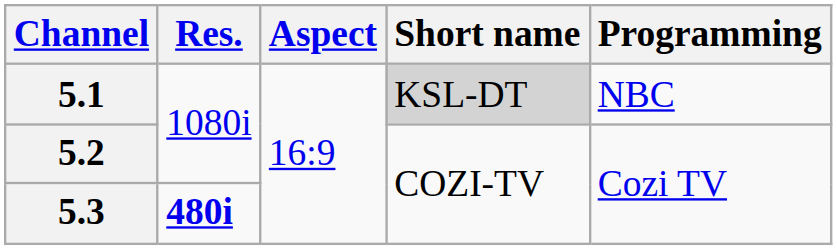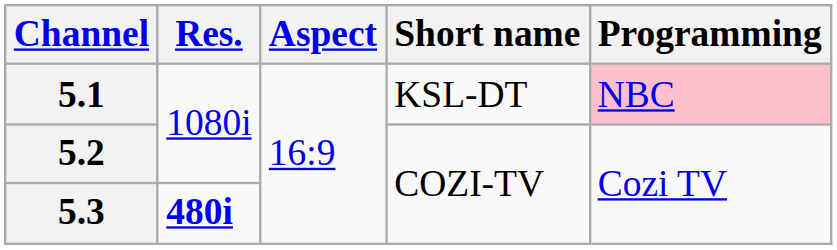(461, 93) lightgrey background -> (461, 93) no background
(636, 93) no background -> (636, 93) pink background
